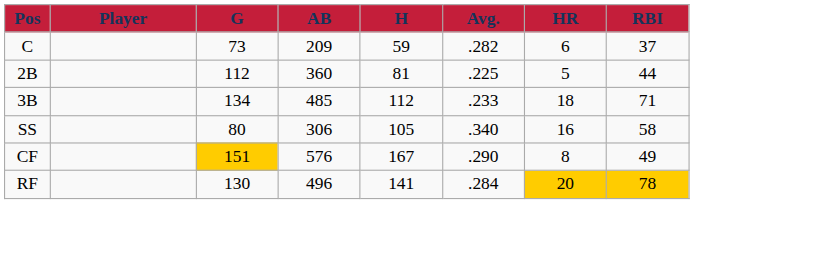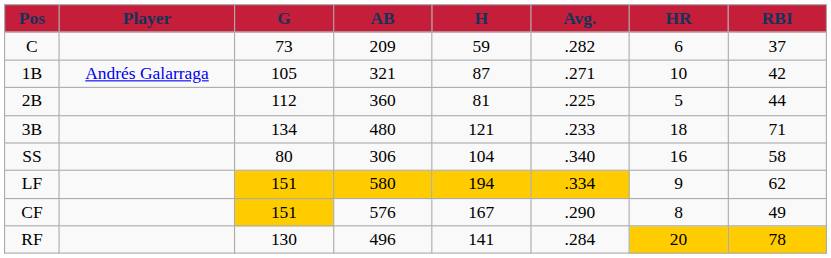+ row: (32, 73)
(319, 101) 485 -> (383, 128) 480
(401, 101) 112 -> (481, 128) 121
(401, 128) 105 -> (481, 156) 104
+ row: (32, 184)
